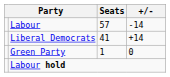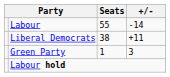(104, 25) 57 -> (104, 25) 55
(104, 38) 41 -> (104, 38) 38
(136, 38) +14 -> (136, 38) +11
(131, 52) 0 -> (131, 52) 3
